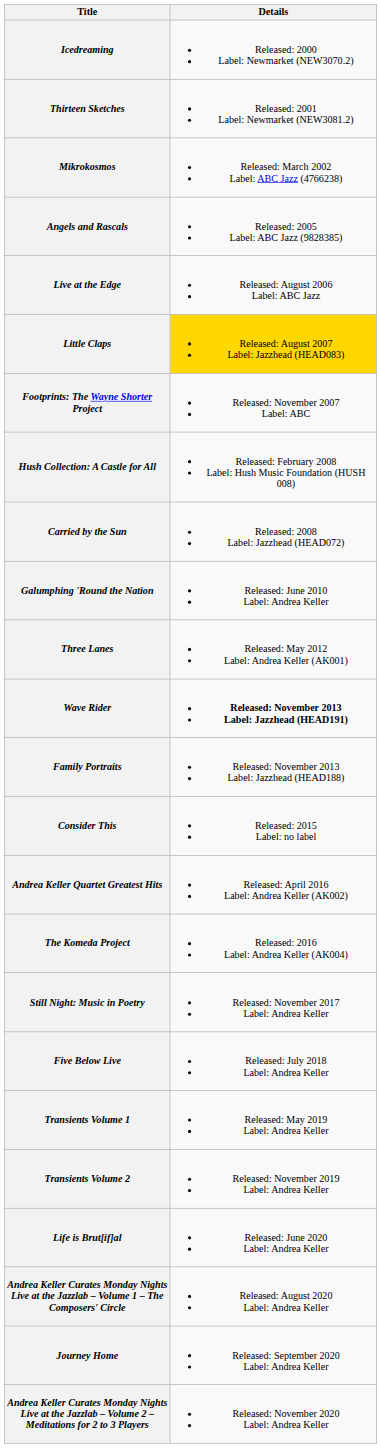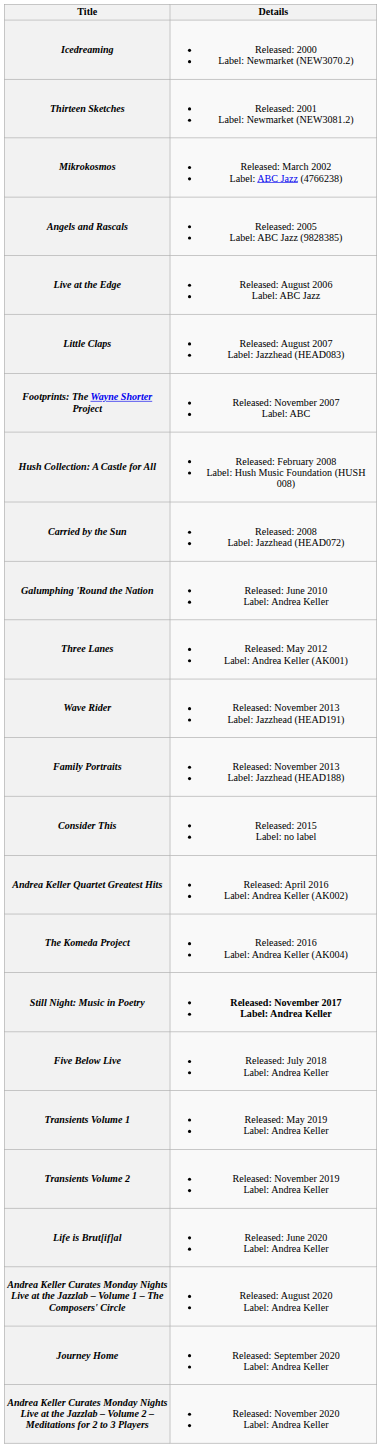(273, 350) gold background -> (273, 350) no background
(273, 714) bold -> (273, 714) normal
(273, 1008) normal -> (273, 1008) bold
